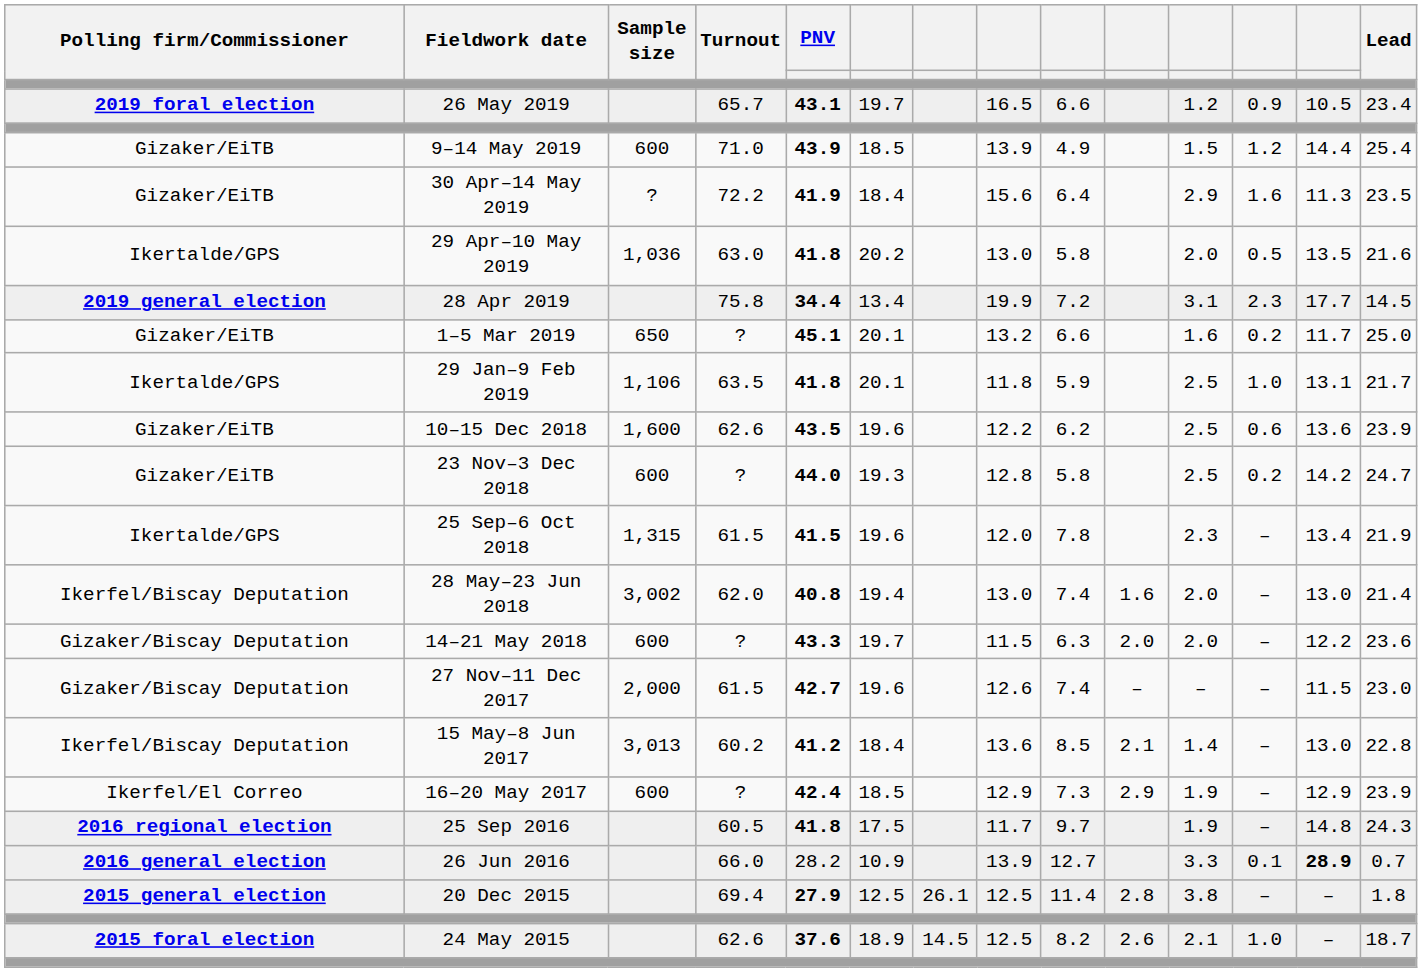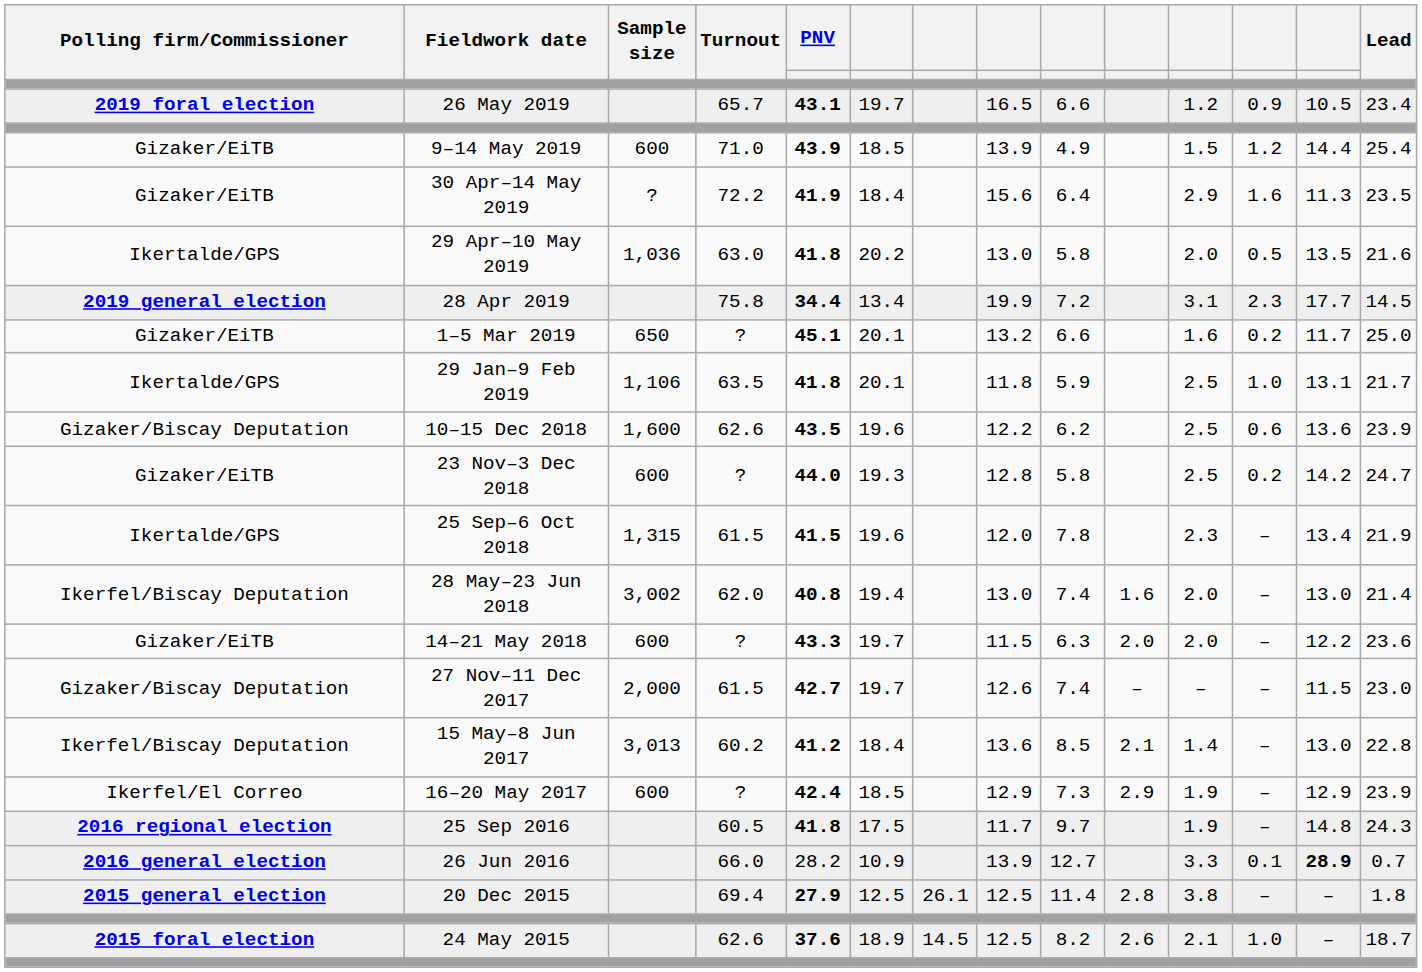(204, 430) Gizaker/EiTB -> (204, 430) Gizaker/Biscay Deputation
(204, 642) Gizaker/Biscay Deputation -> (204, 642) Gizaker/EiTB
(882, 688) 19.6 -> (882, 688) 19.7
